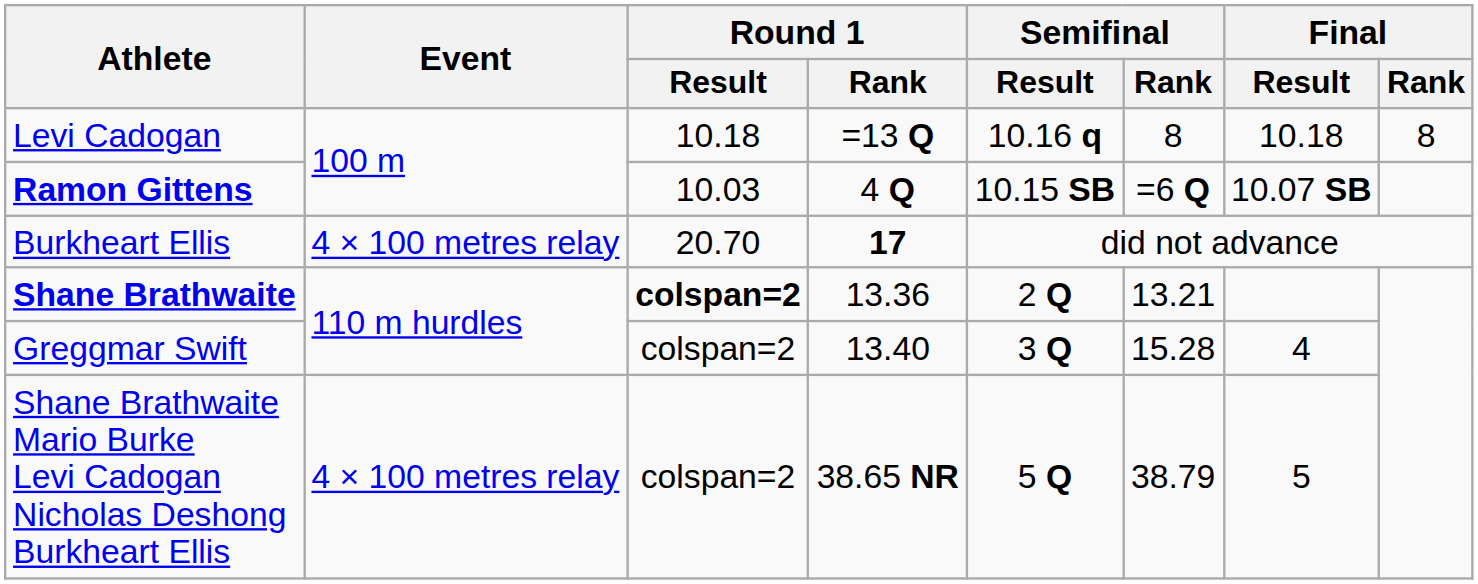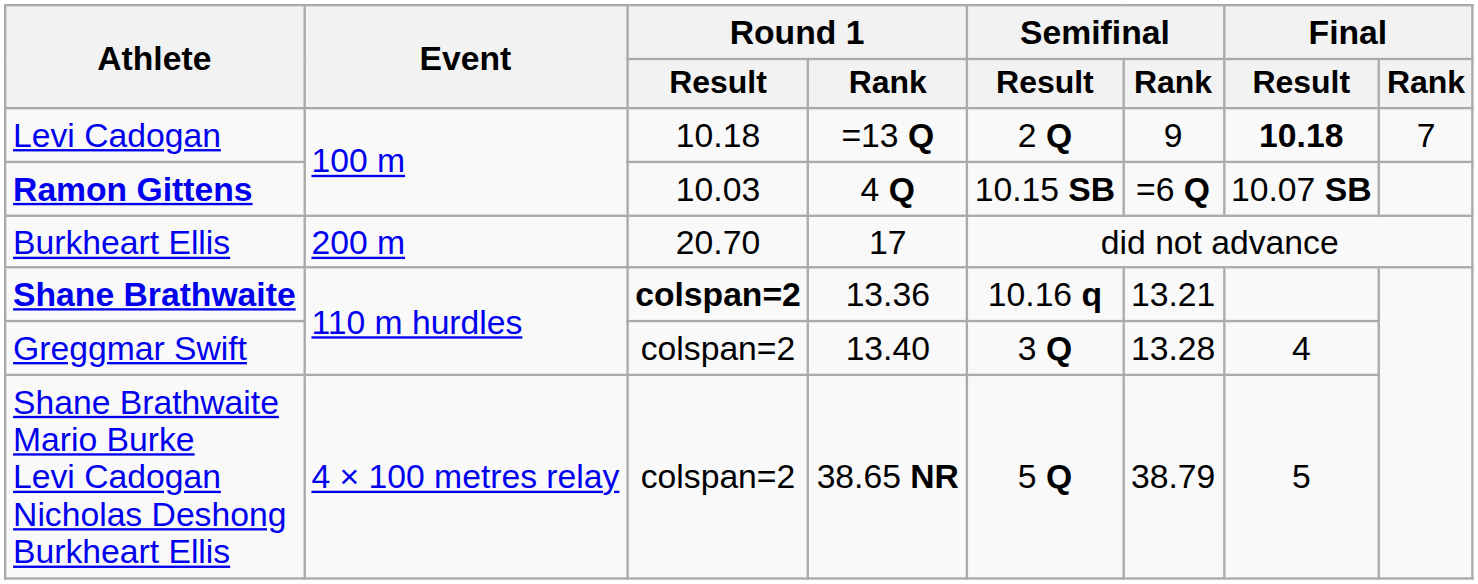(1045, 136) 10.16 q -> (1045, 136) 2 Q
(1173, 136) 8 -> (1173, 136) 9
(1301, 136) normal -> (1301, 136) bold
(1426, 136) 8 -> (1426, 136) 7
(465, 242) 4 × 100 metres relay -> (358, 242) 200 m
(888, 242) bold -> (888, 242) normal
(1045, 295) 2 Q -> (1045, 295) 10.16 q
(1173, 349) 15.28 -> (1173, 349) 13.28
